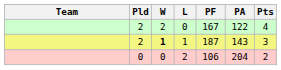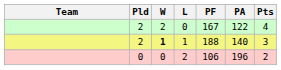(210, 42) 187 -> (210, 42) 188
(240, 42) 143 -> (240, 42) 140
(240, 57) 204 -> (240, 57) 196
